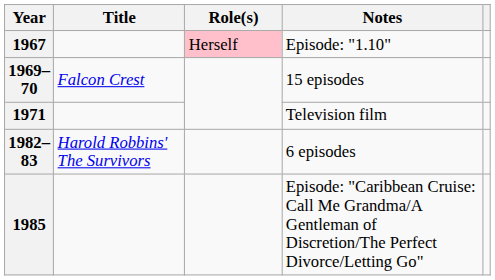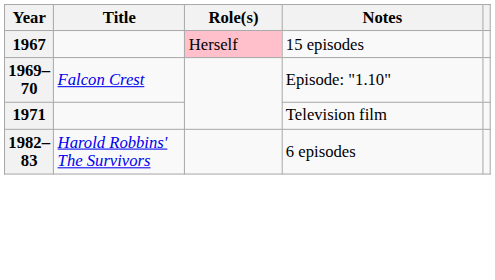(338, 44) Episode: "1.10" -> (325, 44) 15 episodes
(325, 79) 15 episodes -> (338, 79) Episode: "1.10"
- row: (29, 224)
